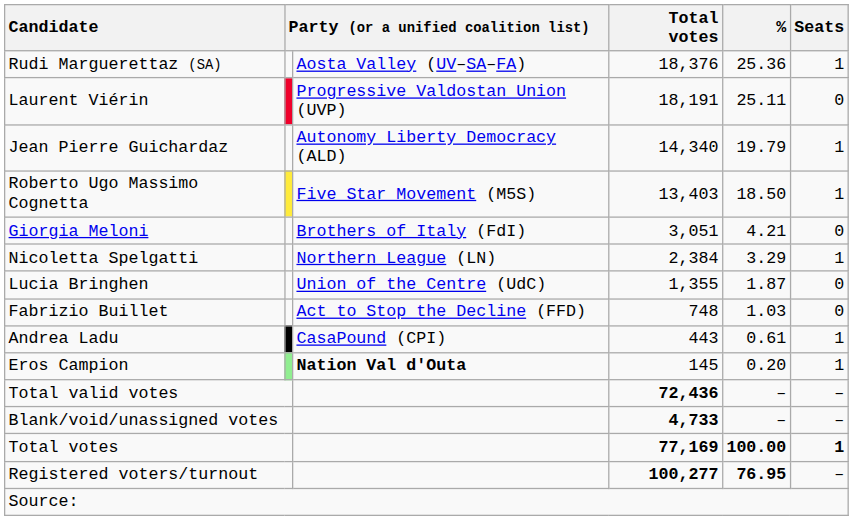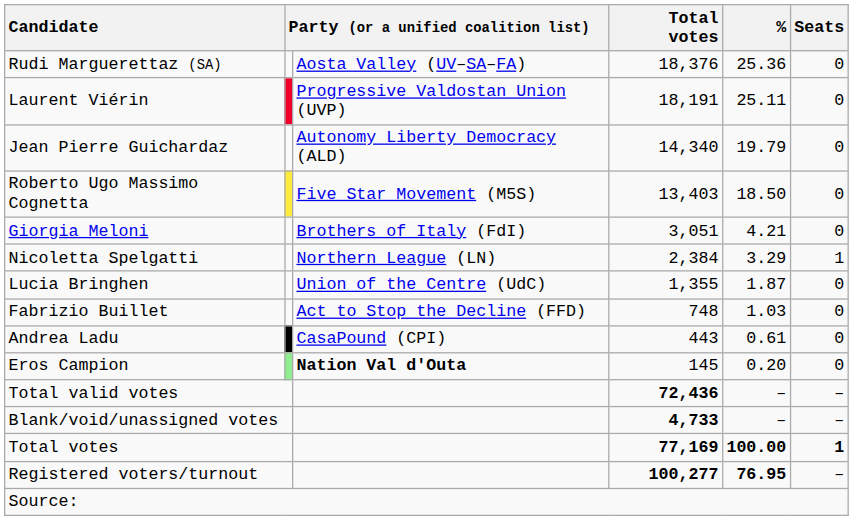(839, 65) 1 -> (839, 65) 0
(839, 148) 1 -> (839, 148) 0
(839, 194) 1 -> (839, 194) 0
(839, 339) 1 -> (839, 339) 0
(839, 366) 1 -> (839, 366) 0
